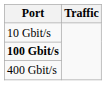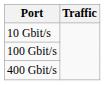(33, 51) bold -> (32, 51) normal
